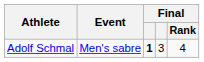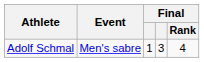(149, 49) bold -> (149, 49) normal
